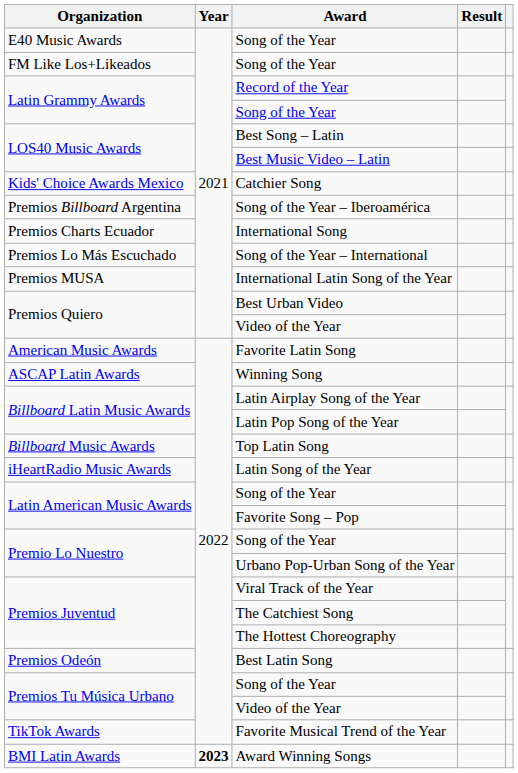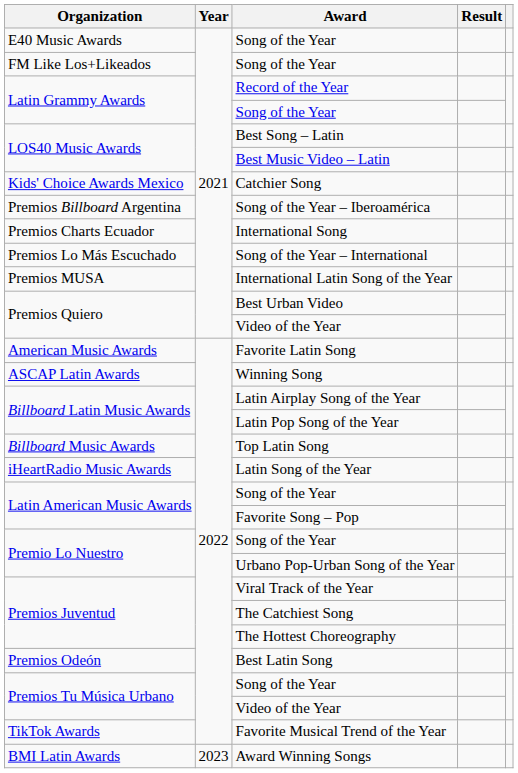(214, 755) bold -> (214, 755) normal
